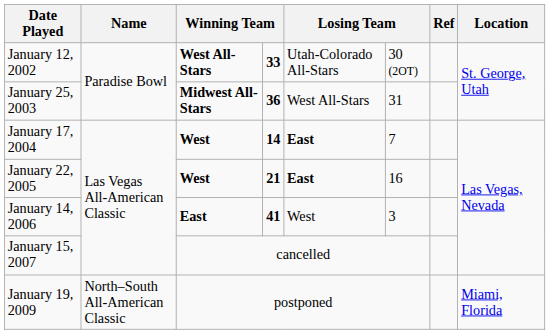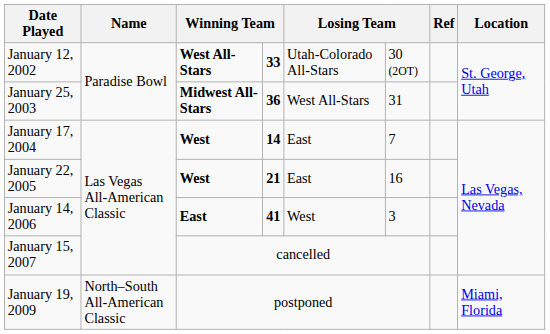(300, 139) bold -> (299, 139) normal
(300, 178) bold -> (299, 178) normal
